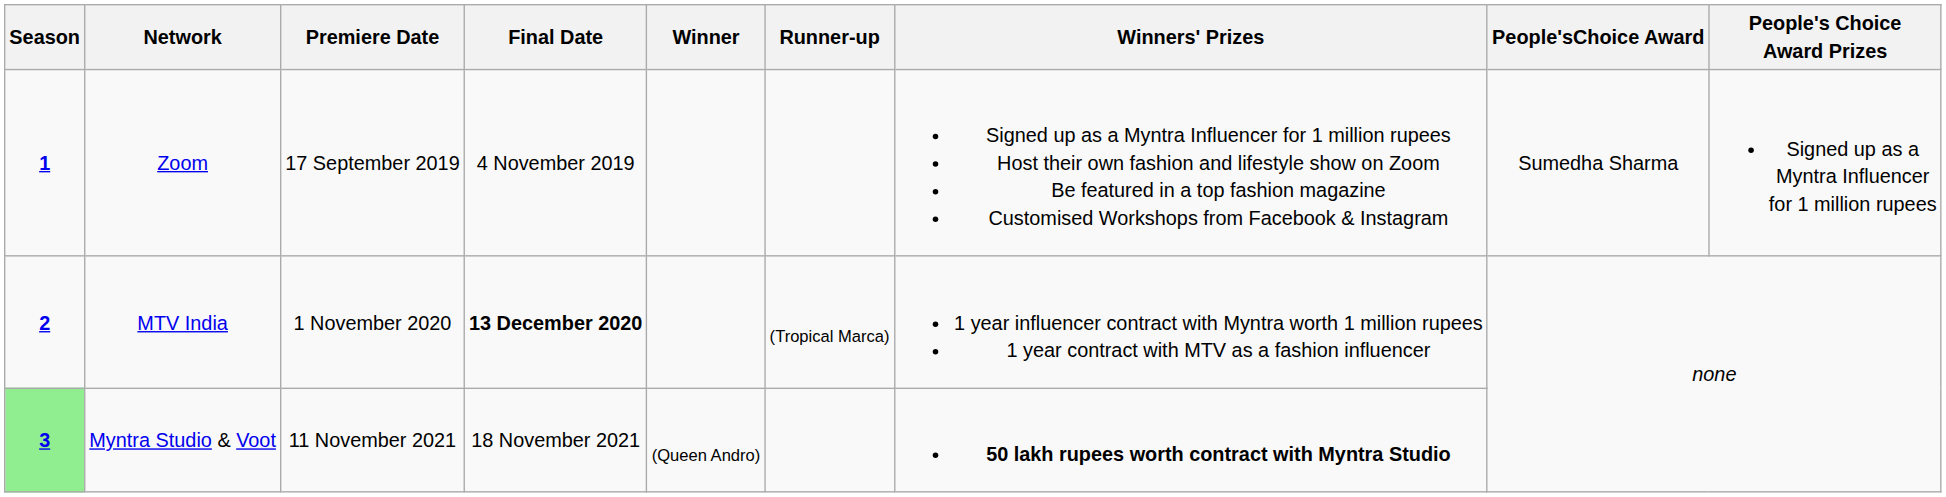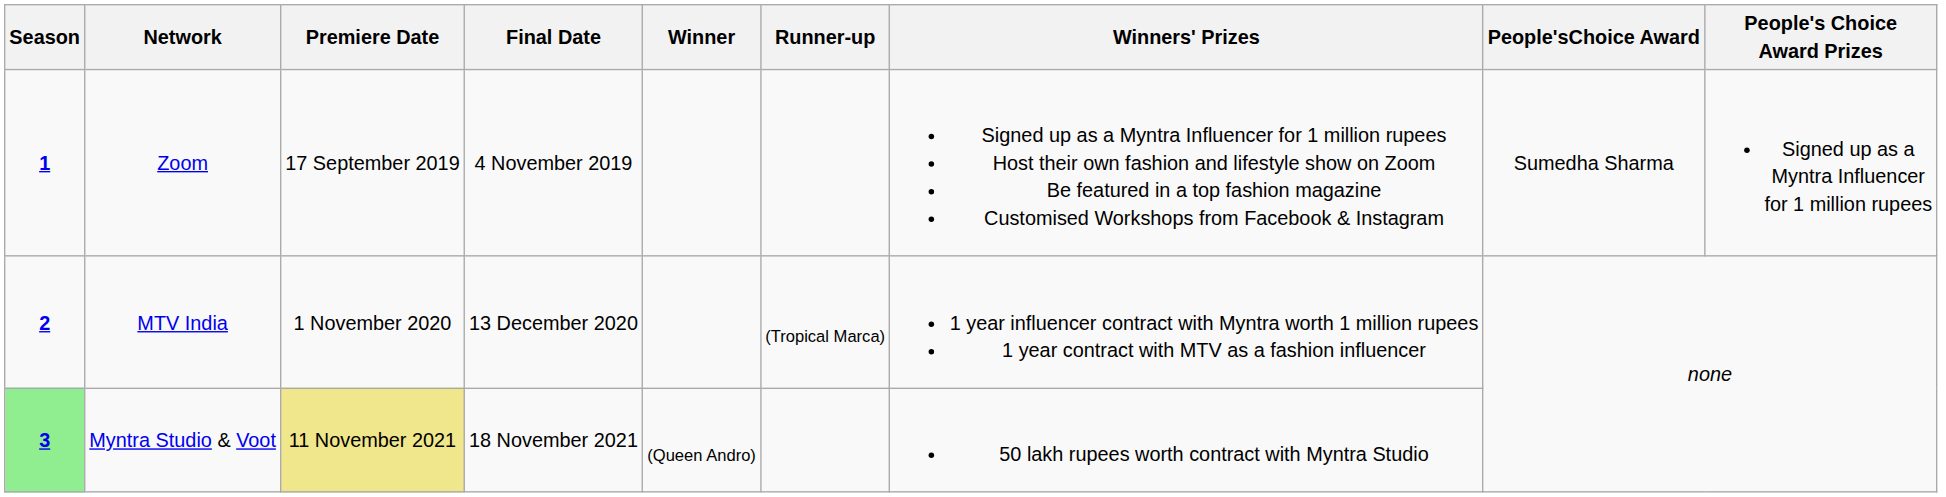(556, 323) bold -> (553, 323) normal
(372, 441) no background -> (372, 441) khaki background
(1191, 454) bold -> (1186, 454) normal
